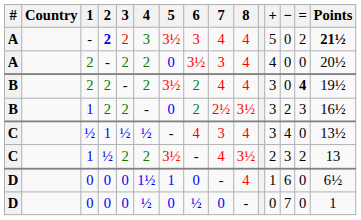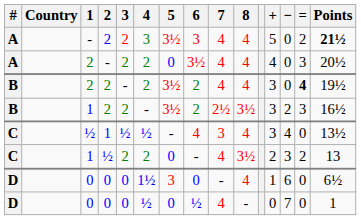(107, 39) bold -> (107, 39) normal
(221, 62) 3 -> (221, 62) 4
(303, 62) 0 -> (303, 62) 3
(171, 109) 0 -> (171, 109) 3½
(171, 156) 3½ -> (171, 156) 0
(171, 180) 1 -> (171, 180) 3
(221, 203) 0 -> (221, 203) 4
